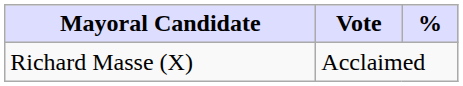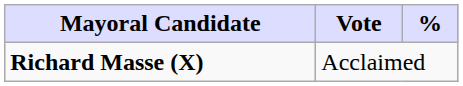(102, 61) normal -> (107, 61) bold
